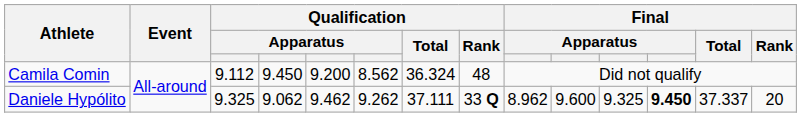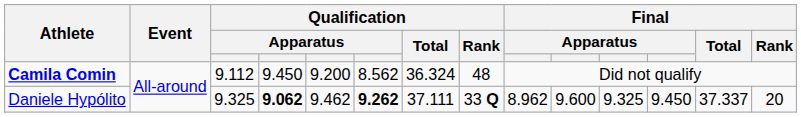(59, 74) normal -> (62, 74) bold
(282, 100) normal -> (282, 100) bold
(378, 100) normal -> (378, 100) bold
(671, 100) bold -> (671, 100) normal
